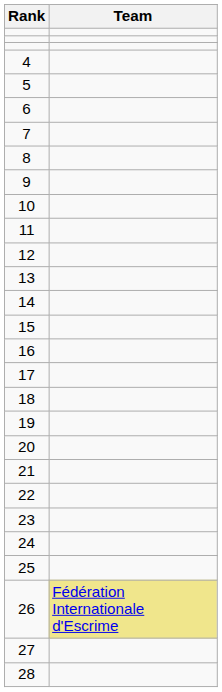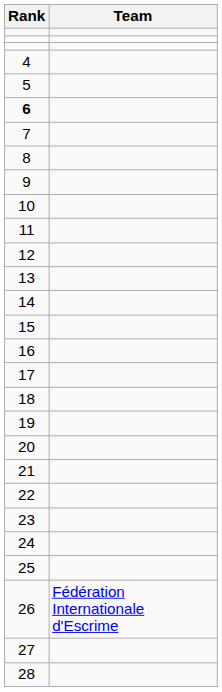(27, 109) normal -> (27, 109) bold
(98, 609) khaki background -> (98, 609) no background
